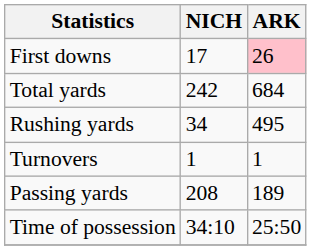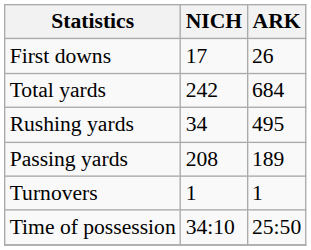(263, 55) pink background -> (263, 55) no background
rows swapped: (69, 192) <-> (54, 158)
